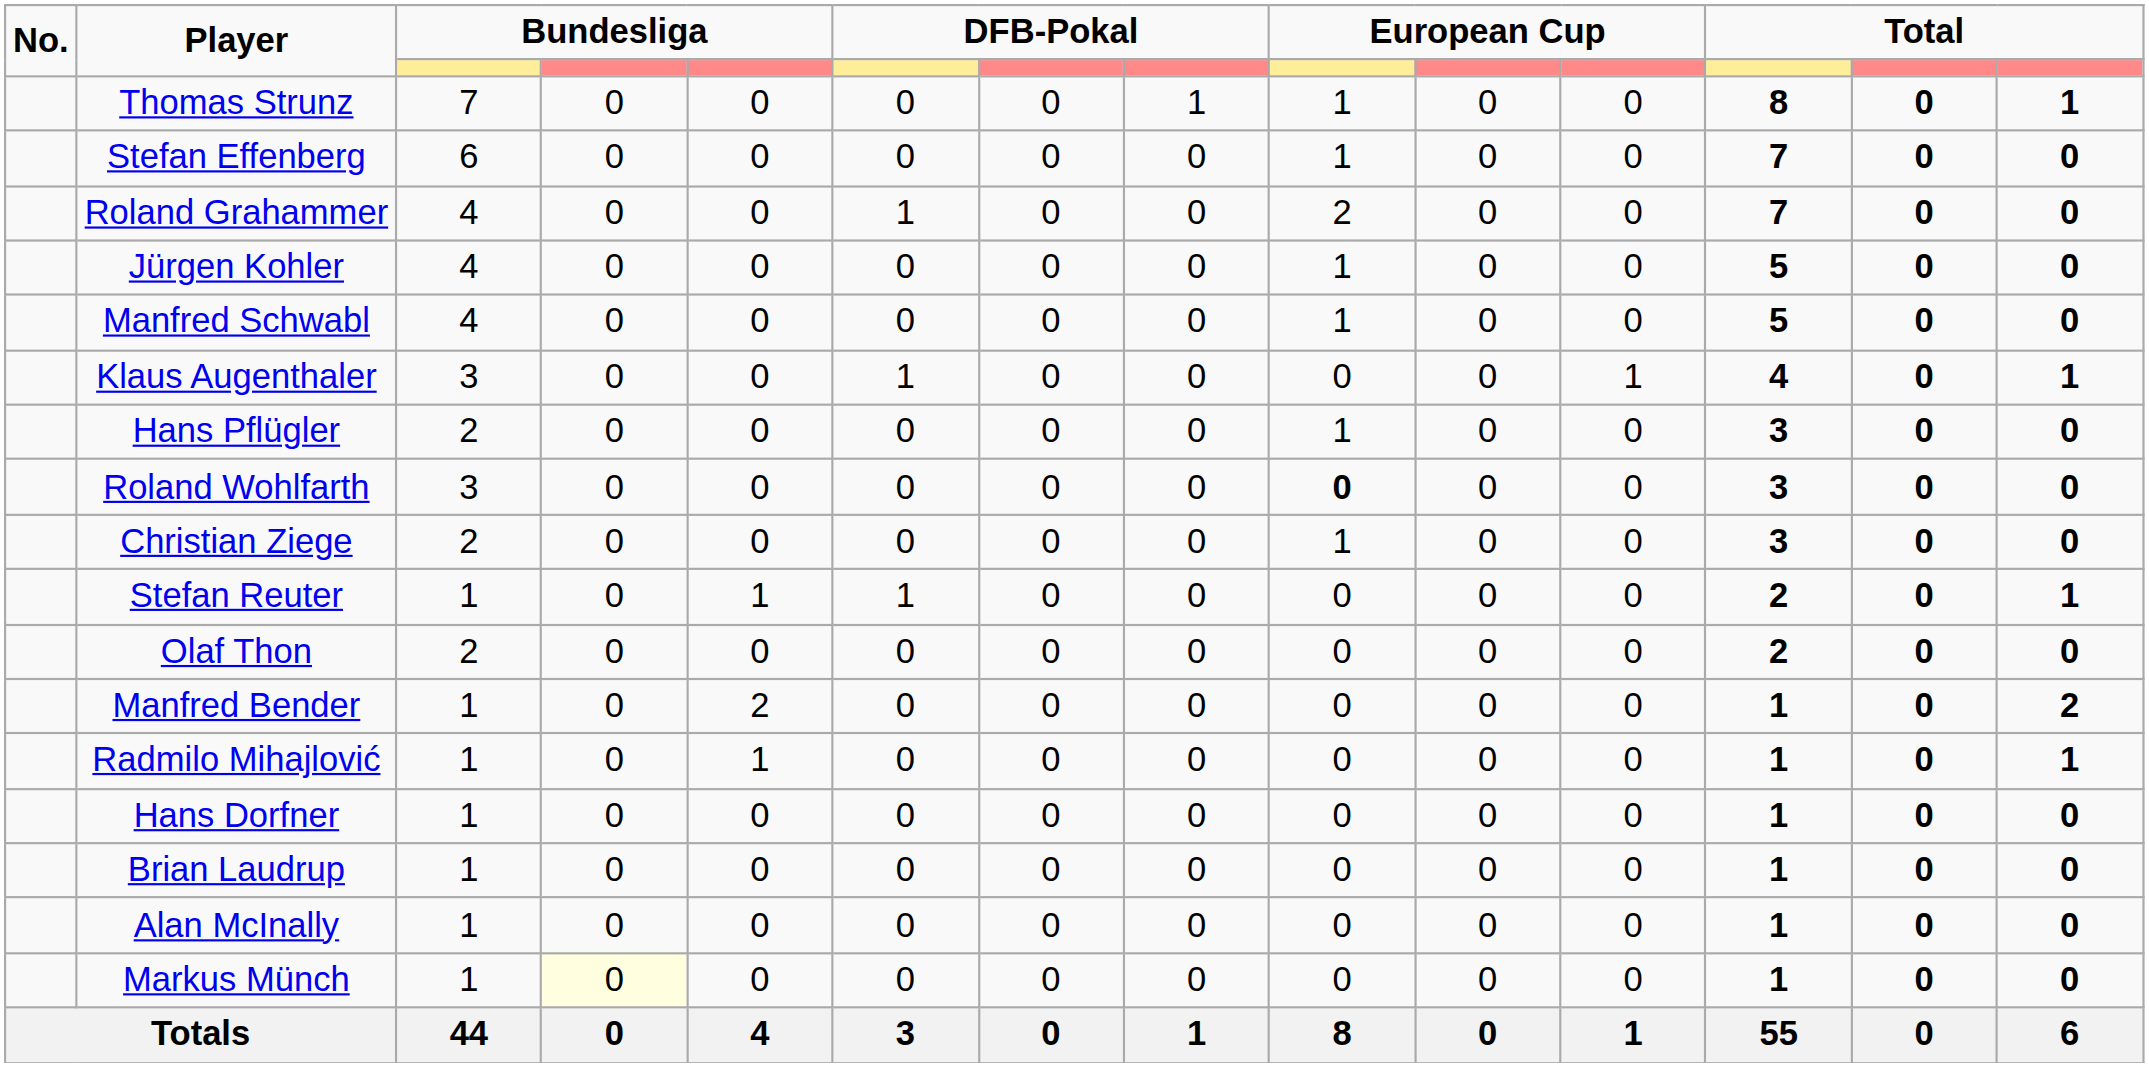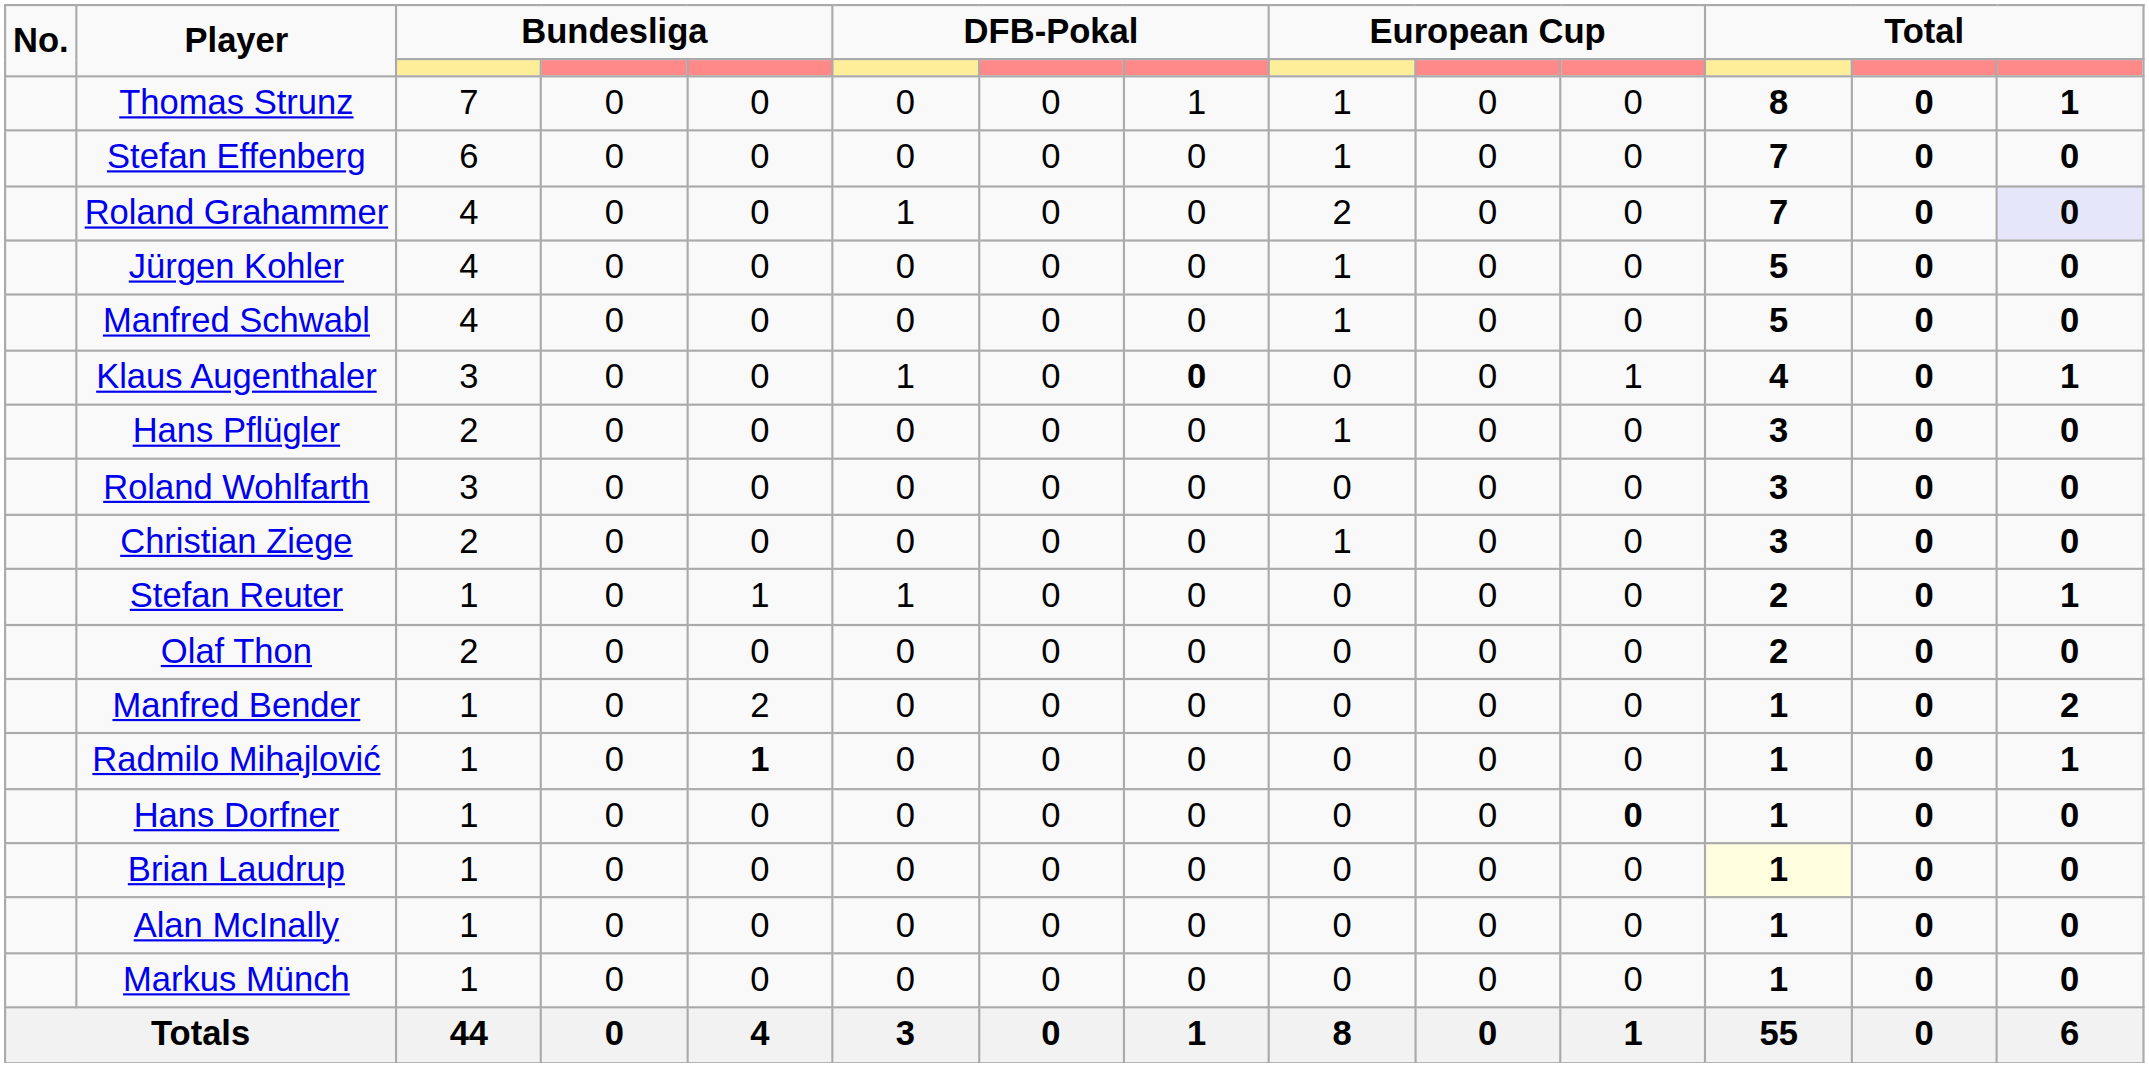(2070, 212) no background -> (2070, 212) lavender background
(1197, 376) normal -> (1197, 376) bold
(1342, 486) bold -> (1342, 486) normal
(760, 760) normal -> (760, 760) bold
(1633, 815) normal -> (1633, 815) bold
(1779, 869) no background -> (1779, 869) lightyellow background
(614, 979) lightyellow background -> (614, 979) no background
